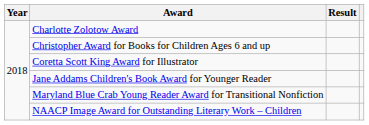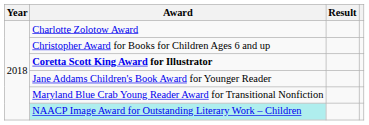(115, 62) normal -> (122, 62) bold
(167, 111) no background -> (167, 111) paleturquoise background
